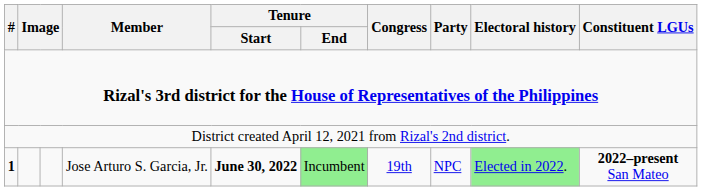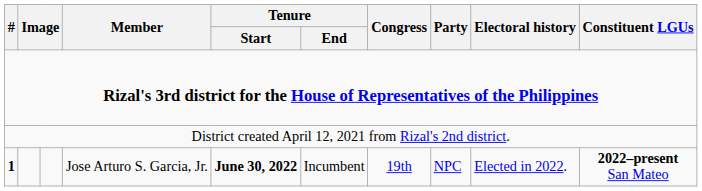(334, 167) lightgreen background -> (334, 167) no background
(521, 167) lightgreen background -> (521, 167) no background
